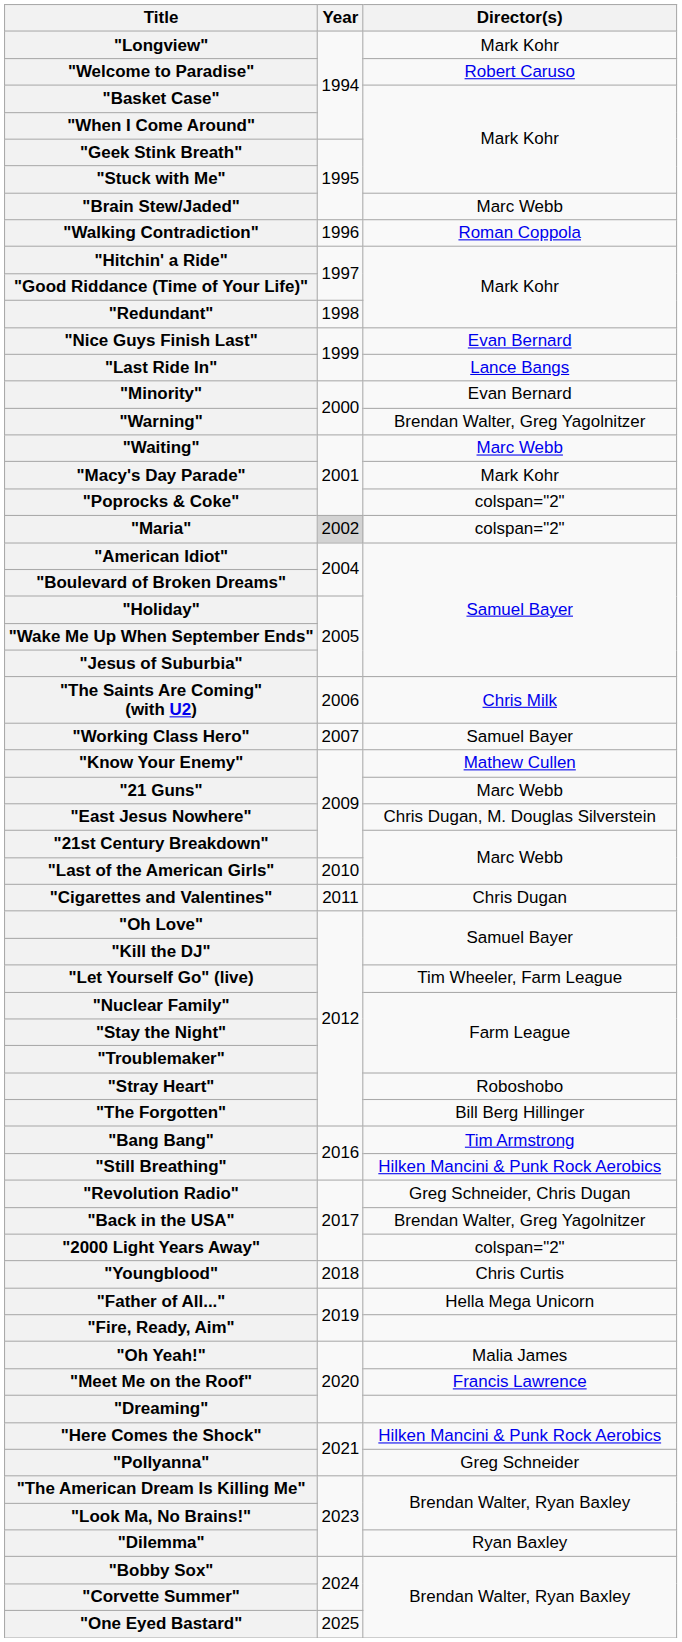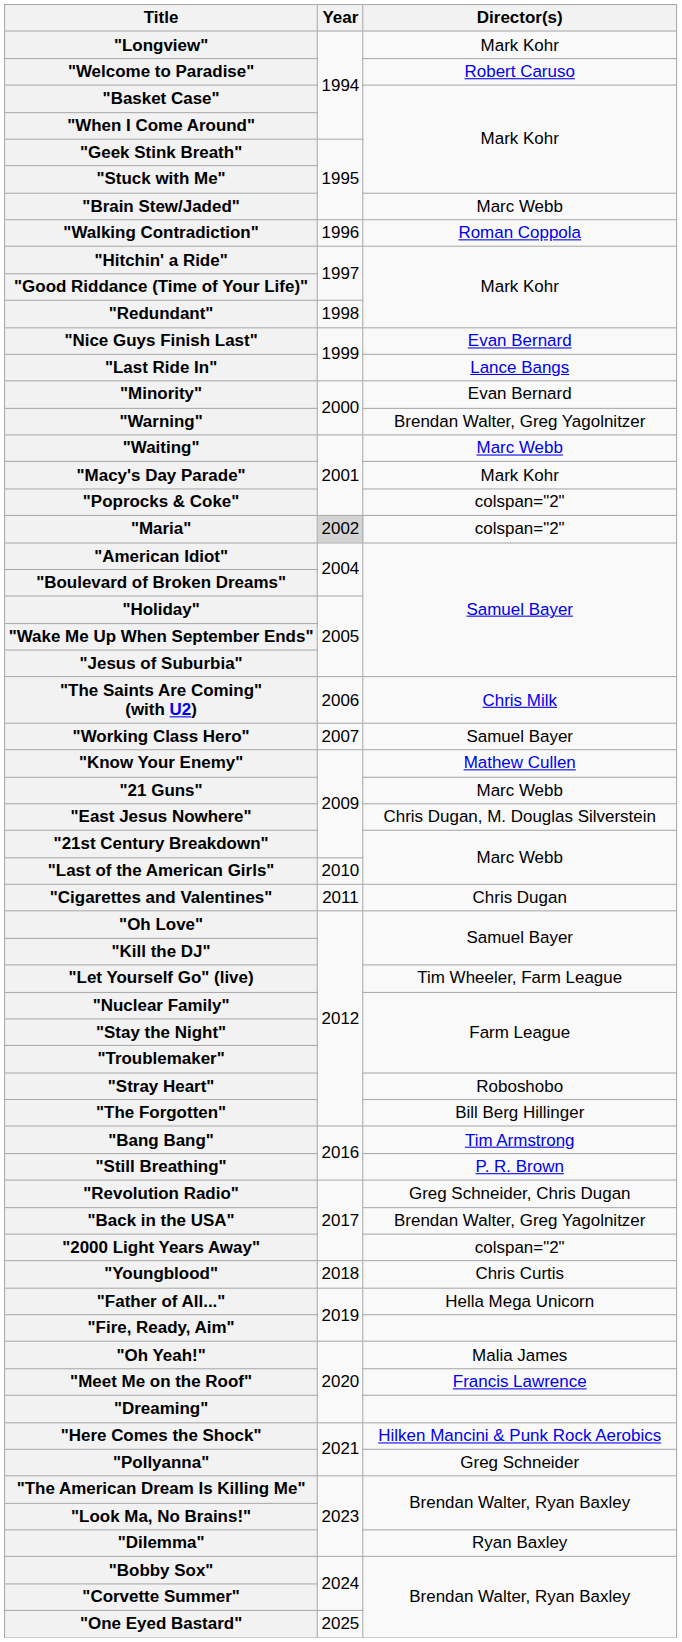(520, 1166) Hilken Mancini & Punk Rock Aerobics -> (520, 1166) P. R. Brown
